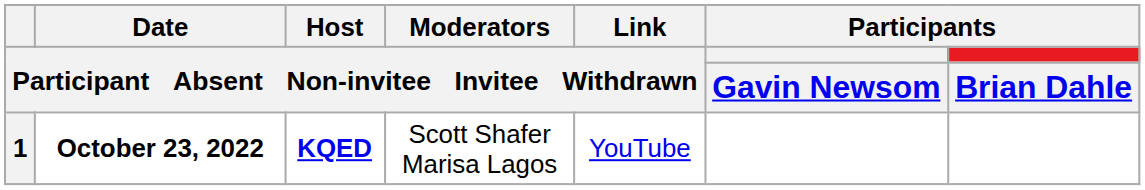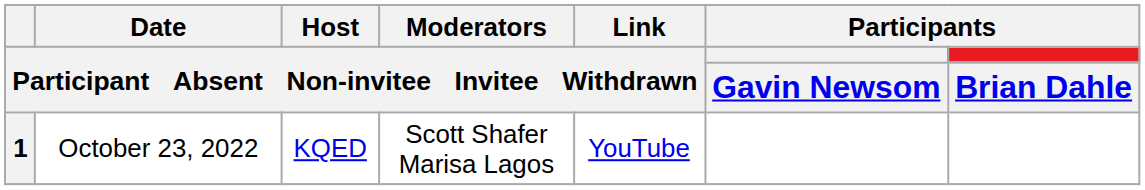(160, 148) bold -> (158, 148) normal
(335, 148) bold -> (330, 148) normal
